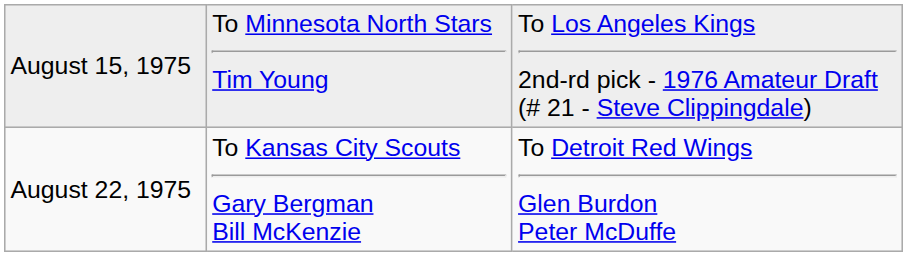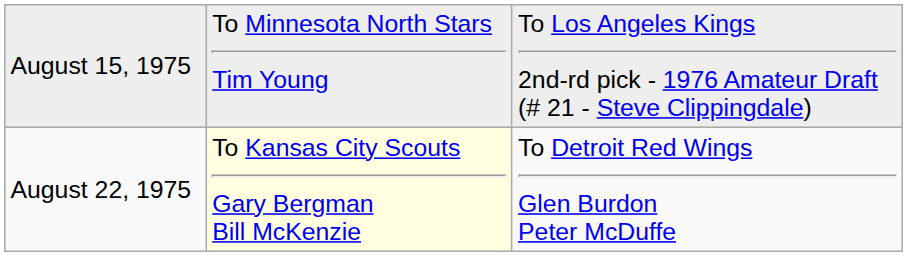(359, 189) no background -> (359, 189) lightyellow background
